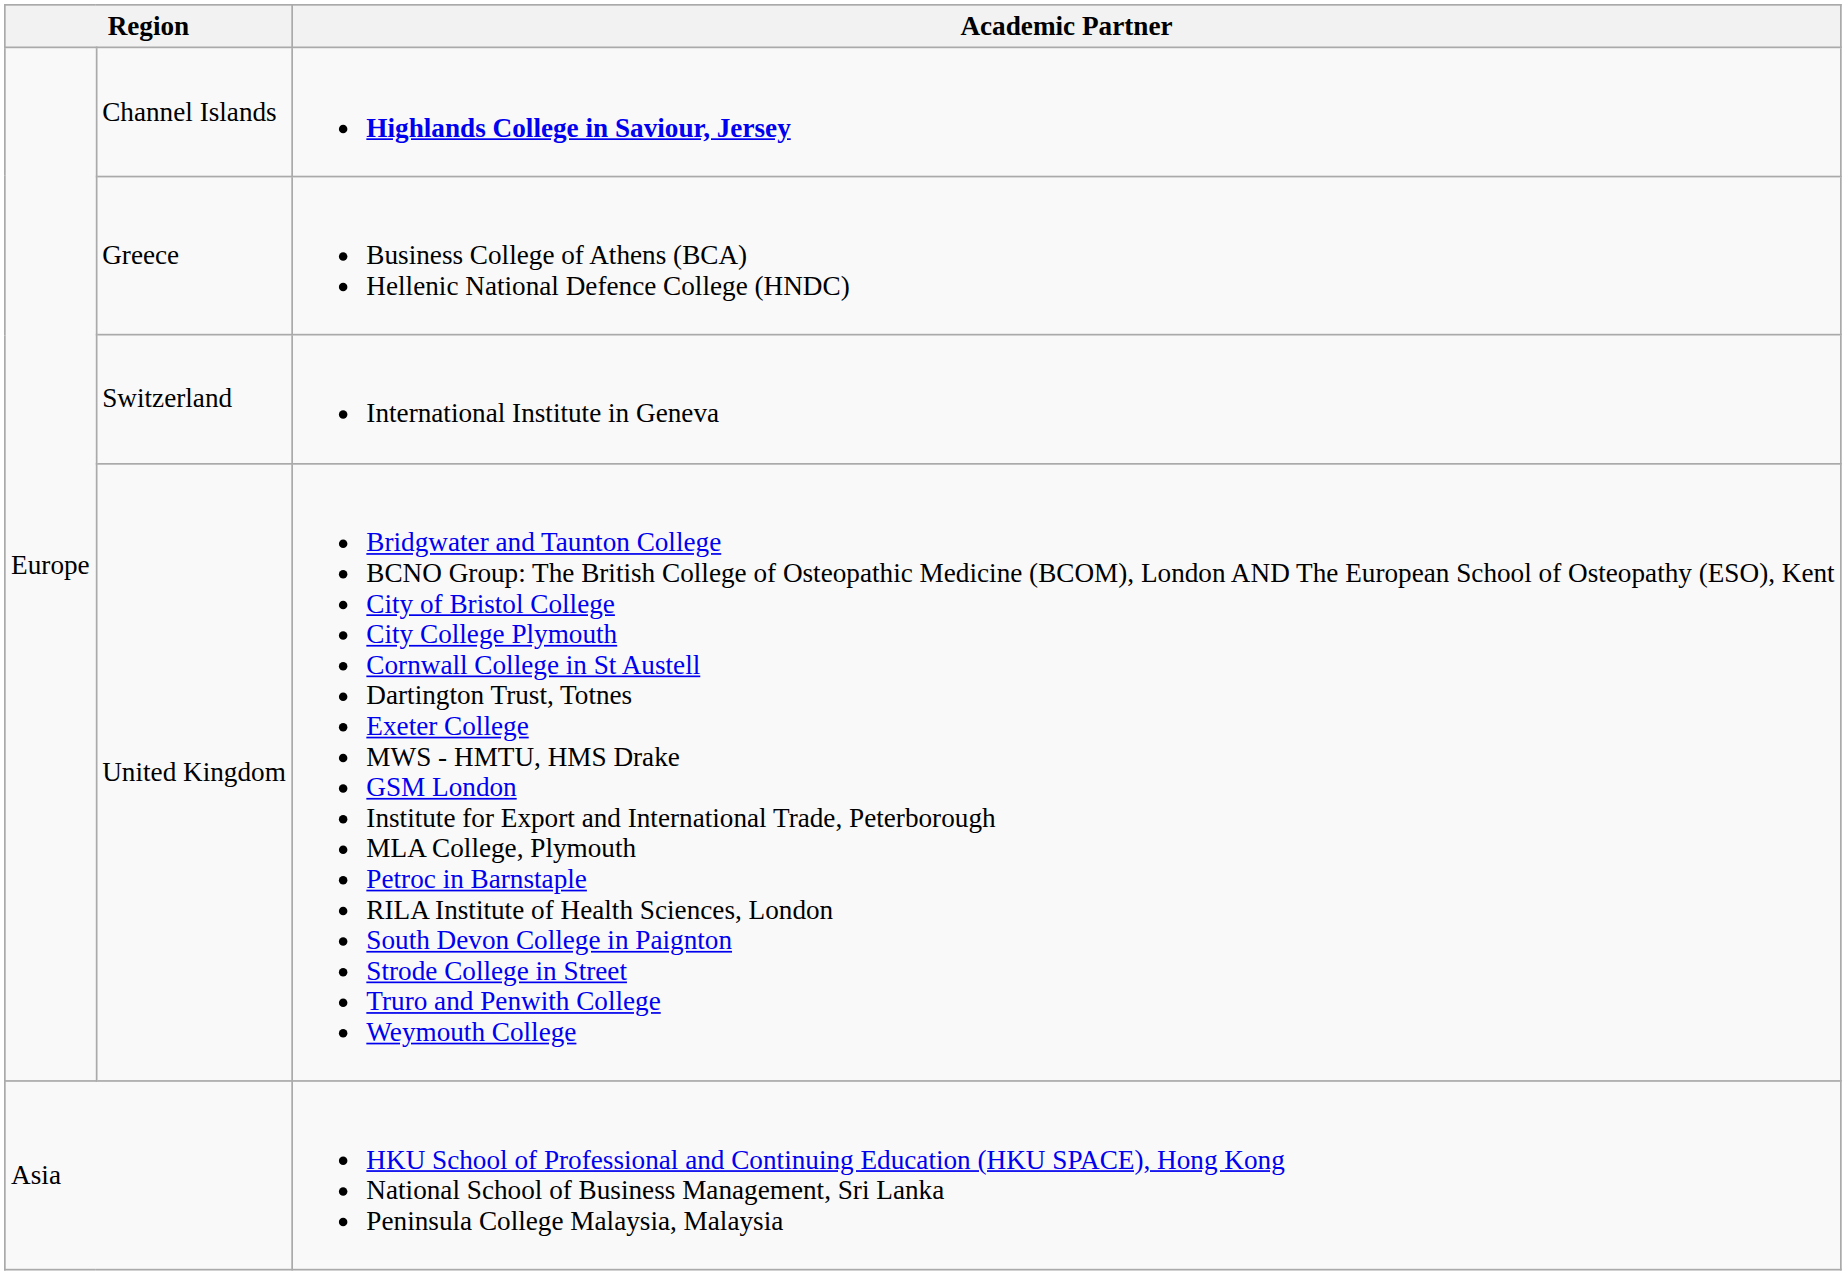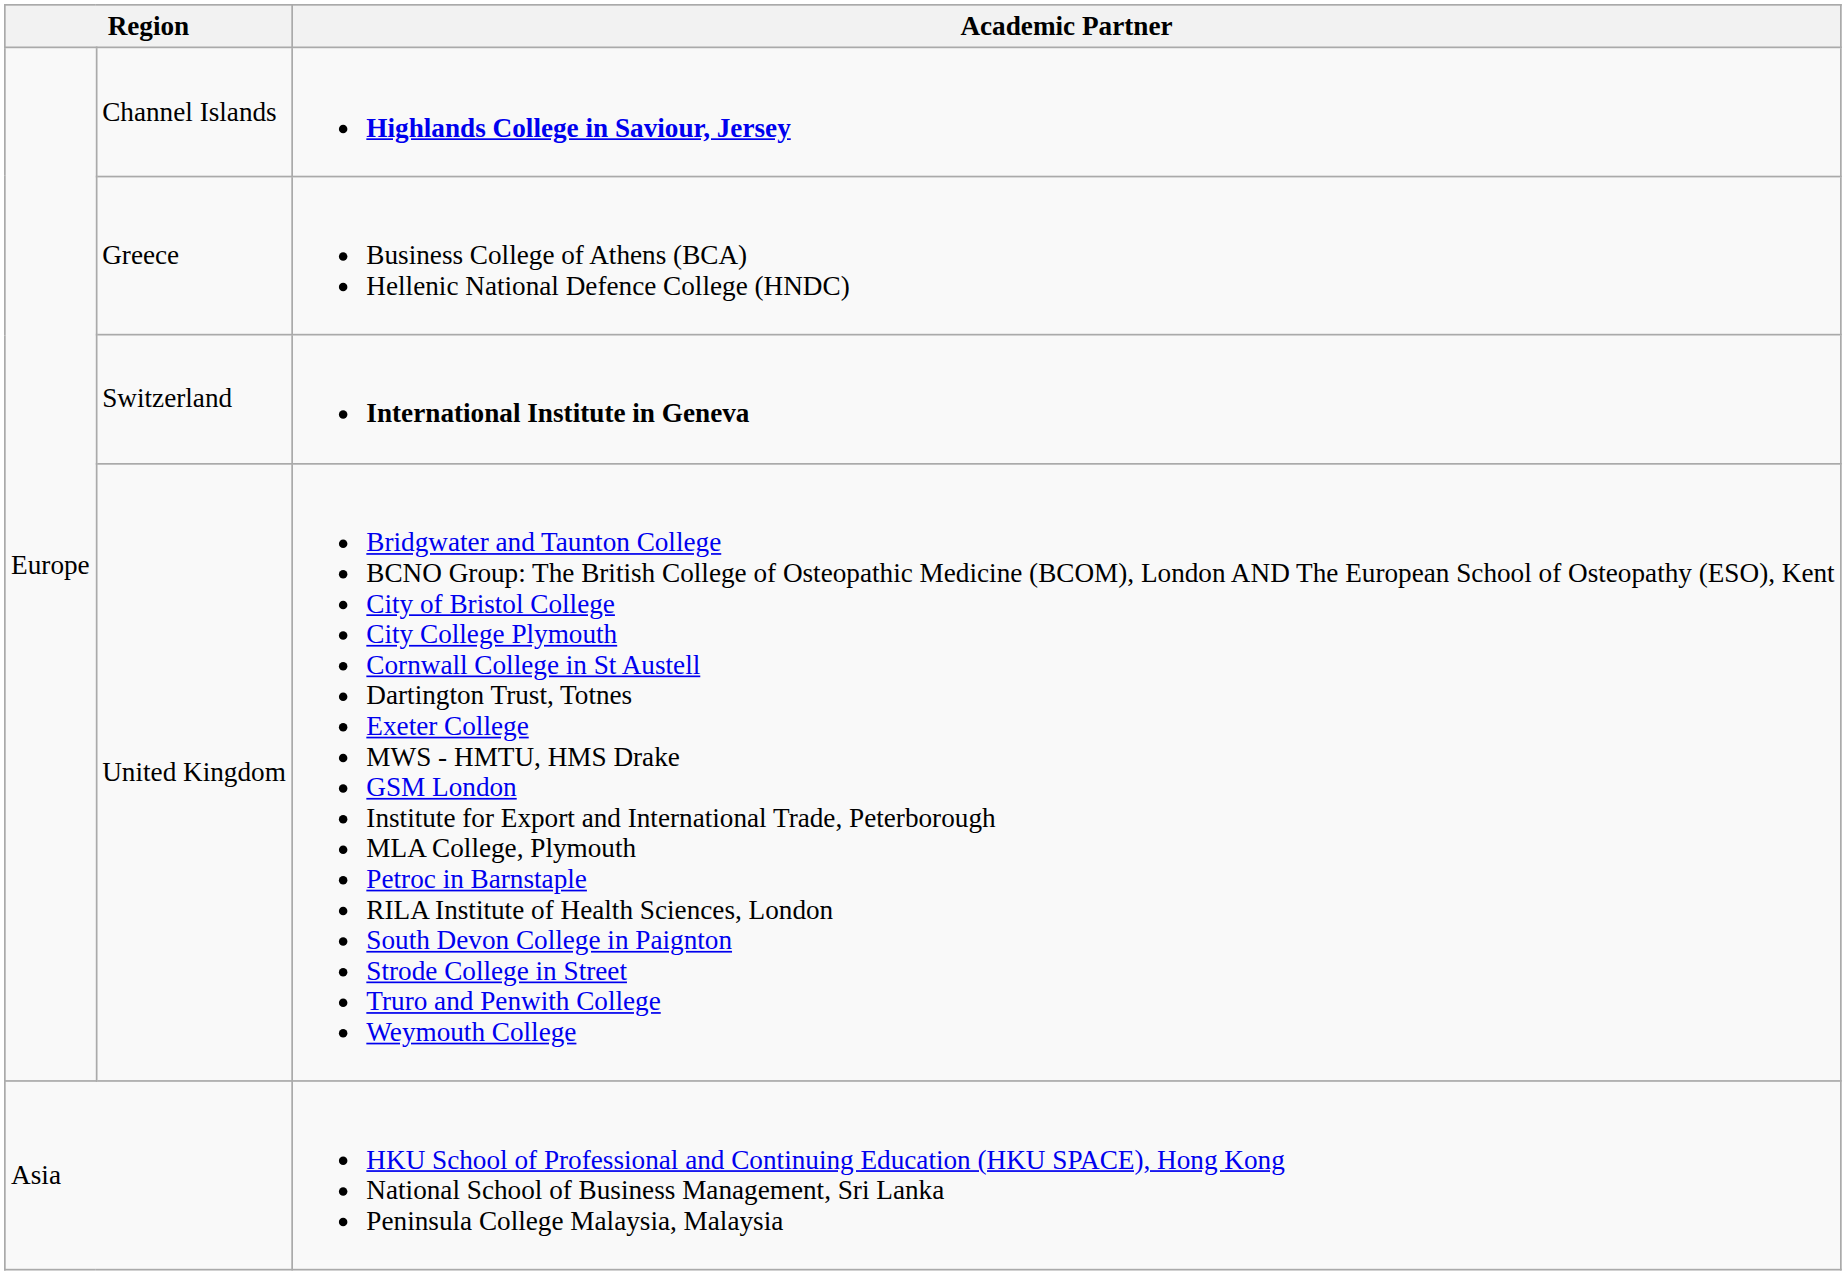(1067, 414) normal -> (1067, 414) bold
